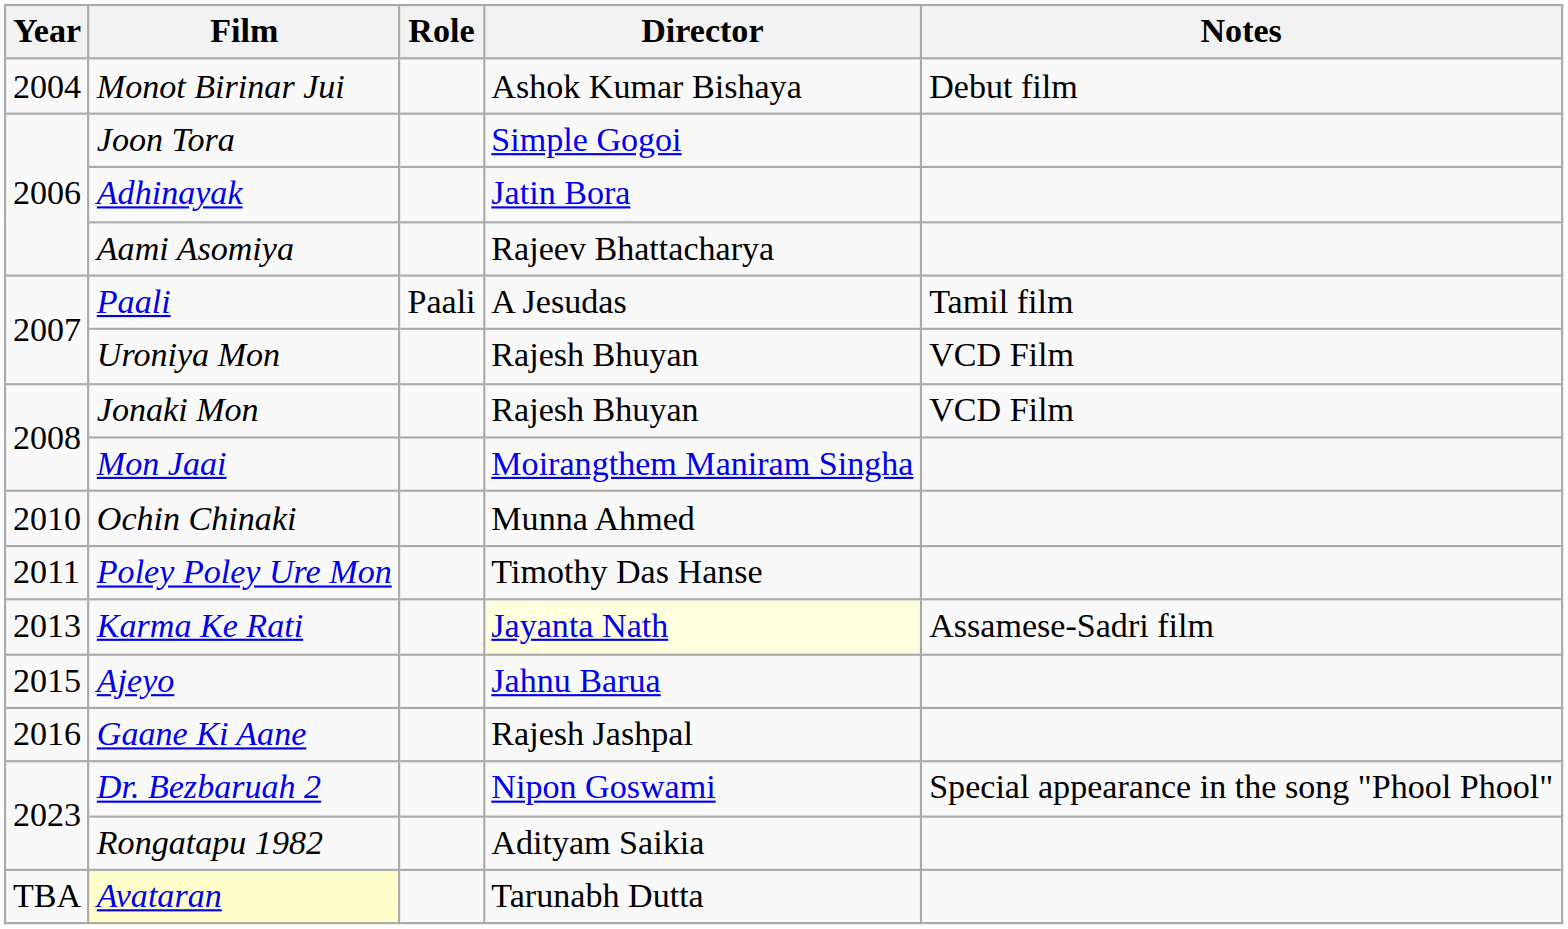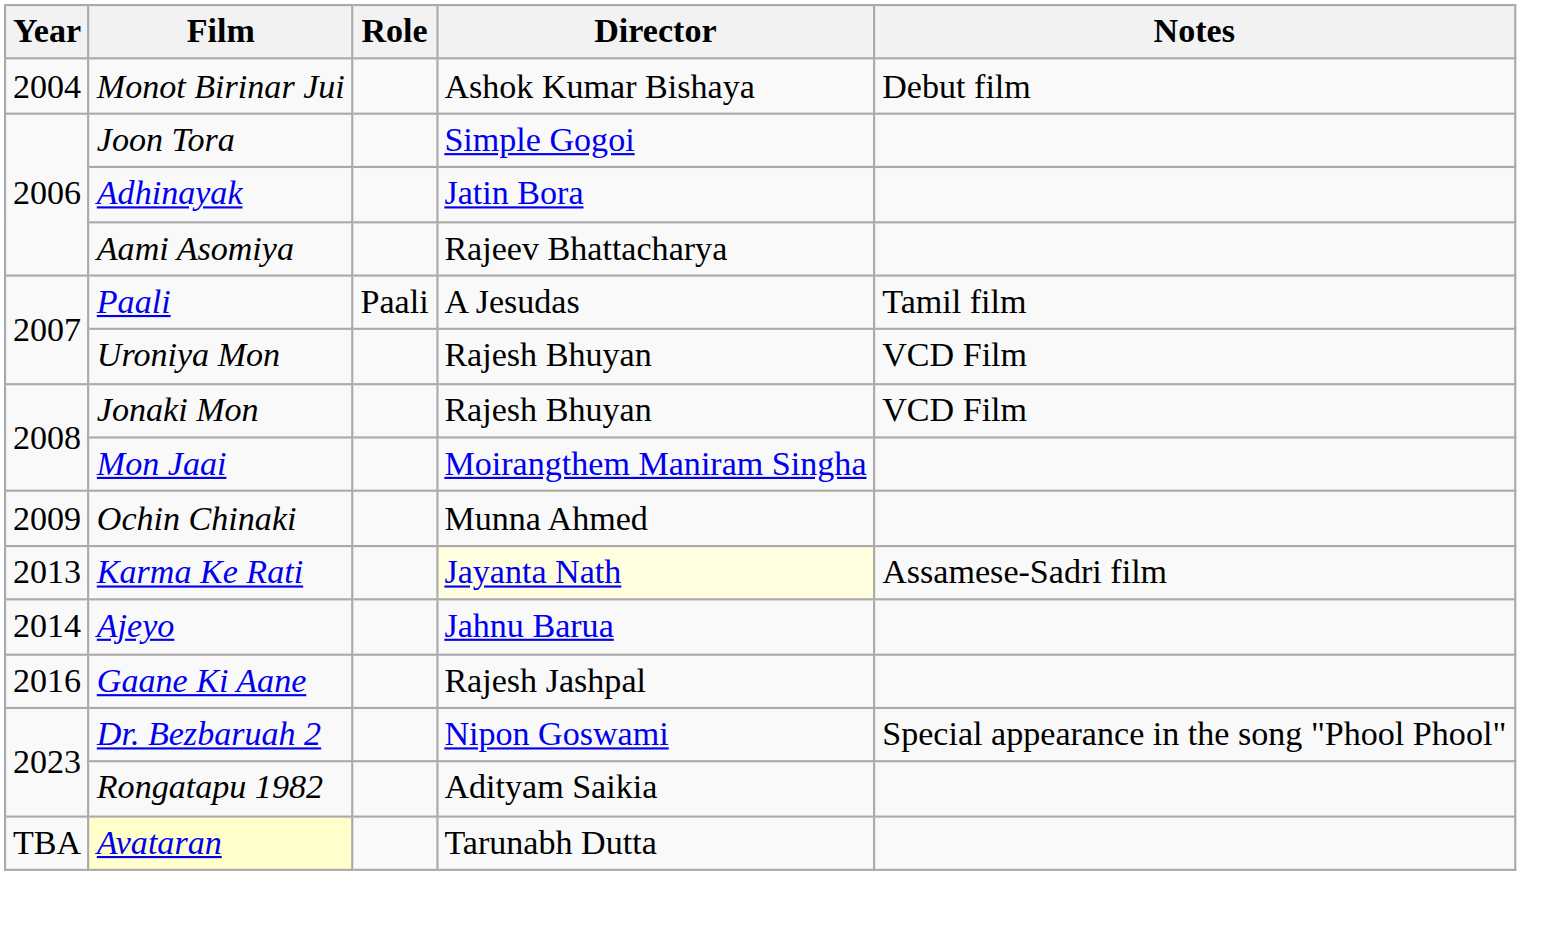(47, 517) 2010 -> (47, 517) 2009
- row: (244, 572)
(47, 680) 2015 -> (47, 626) 2014
